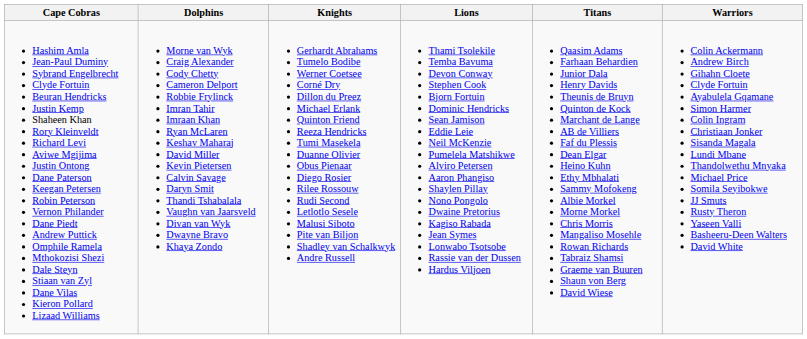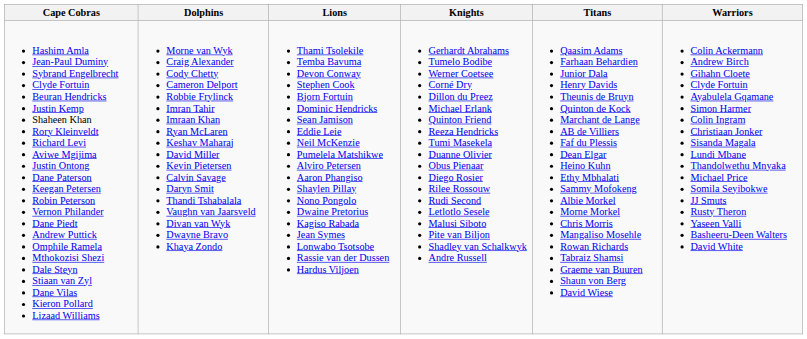columns swapped: (335, 12) <-> (466, 12)
